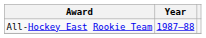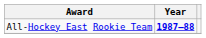(175, 26) normal -> (175, 26) bold
